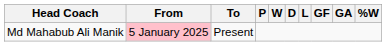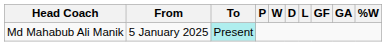(169, 31) pink background -> (169, 31) no background
(233, 31) no background -> (233, 31) paleturquoise background
